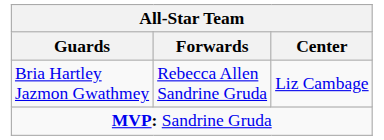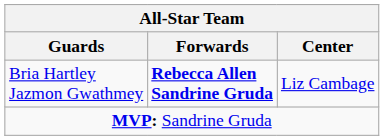(212, 83) normal -> (212, 83) bold
